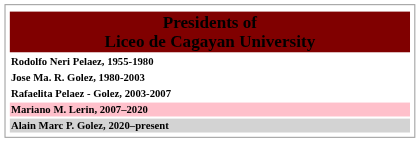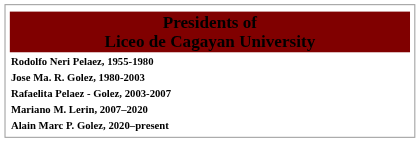(79, 110) pink background -> (79, 110) no background
(90, 126) lightgrey background -> (90, 126) no background
